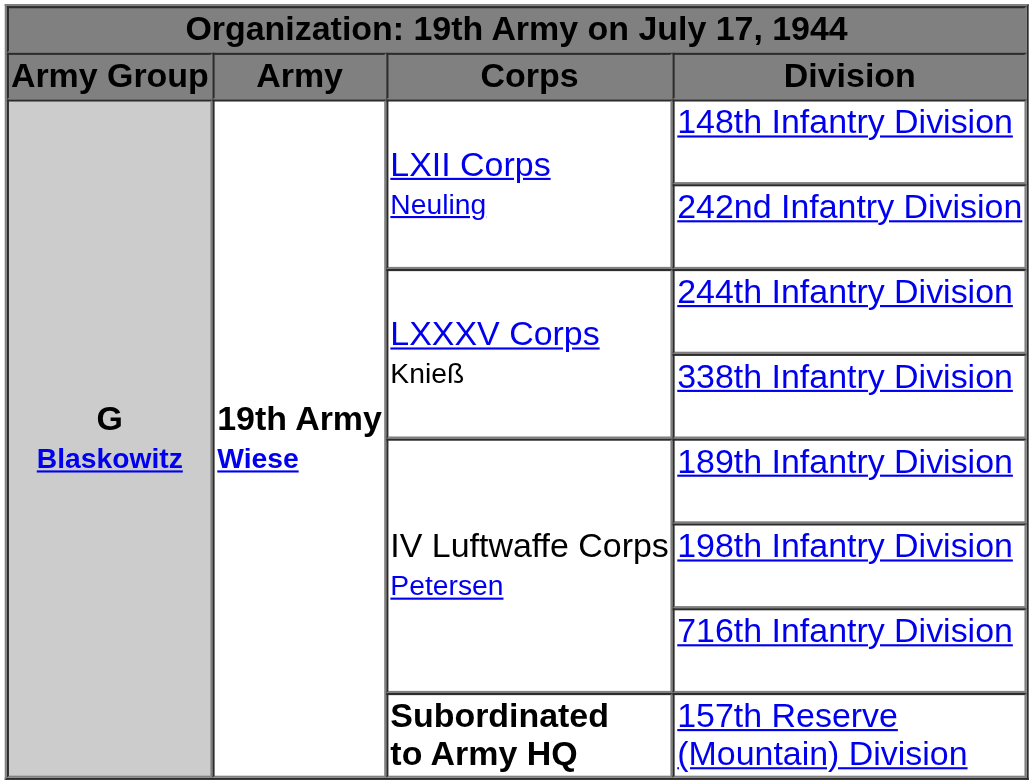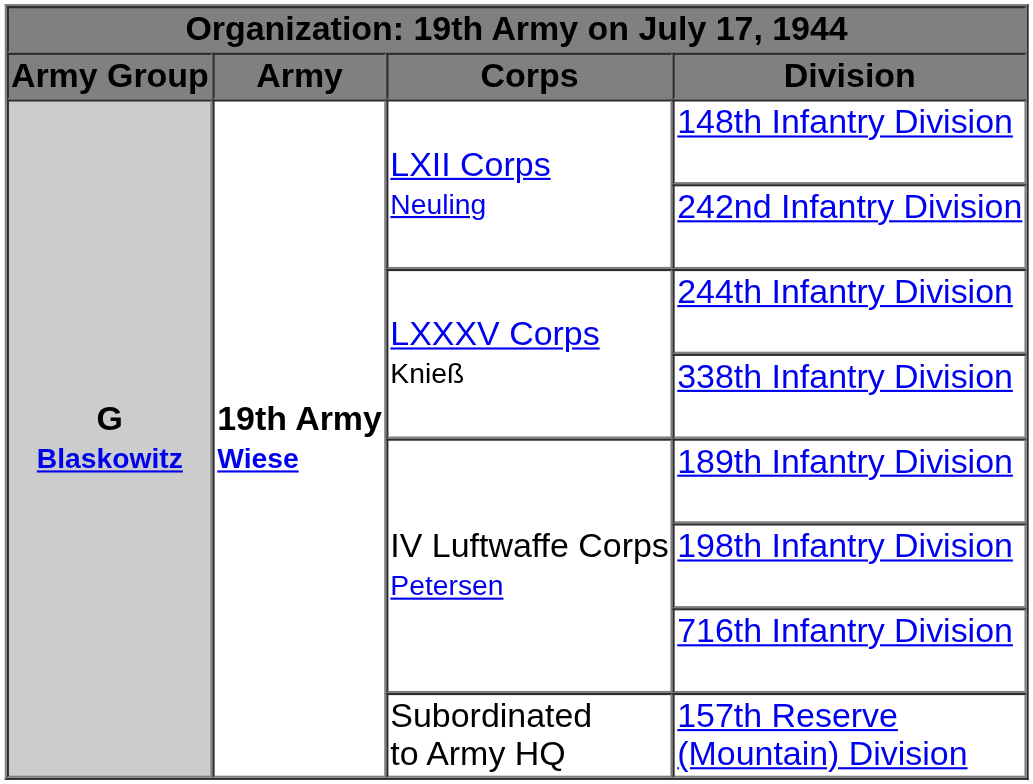(500, 734) bold -> (491, 734) normal
